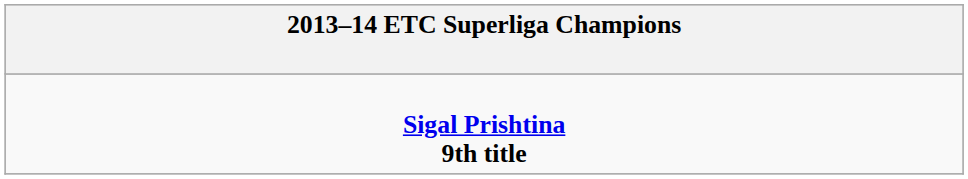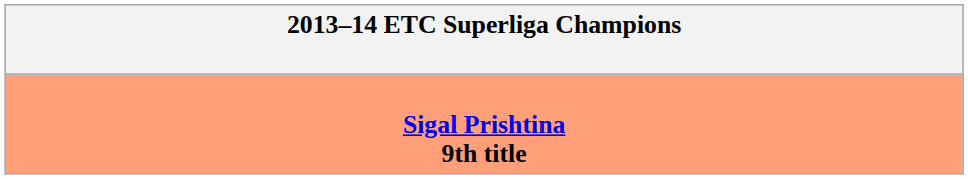(484, 138) no background -> (484, 138) lightsalmon background
